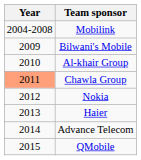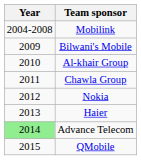(30, 79) lightsalmon background -> (30, 79) no background
(30, 130) no background -> (30, 130) lightgreen background
